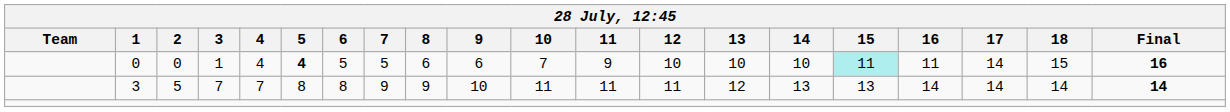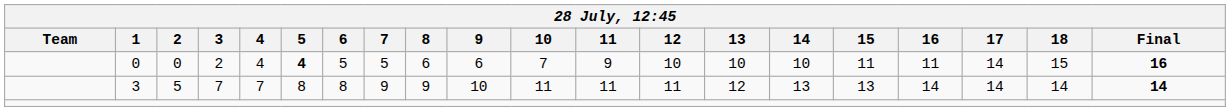(219, 64) 1 -> (219, 64) 2
(866, 64) paleturquoise background -> (866, 64) no background
